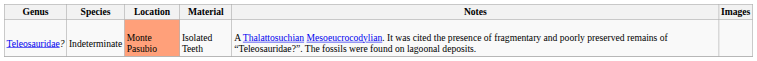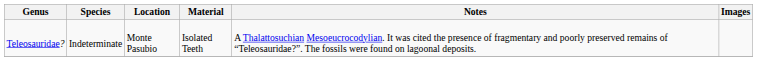(142, 43) lightsalmon background -> (142, 43) no background
